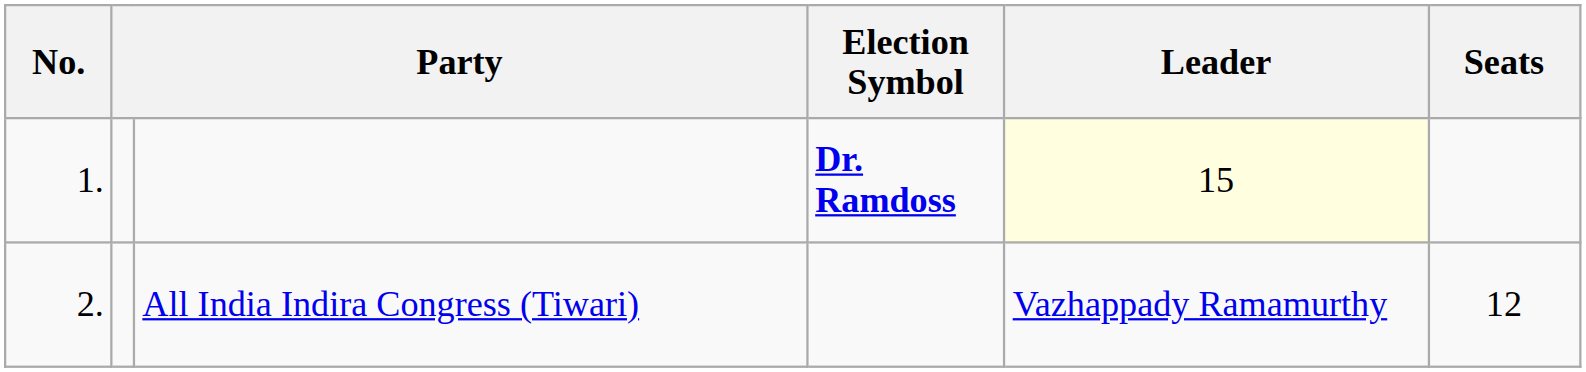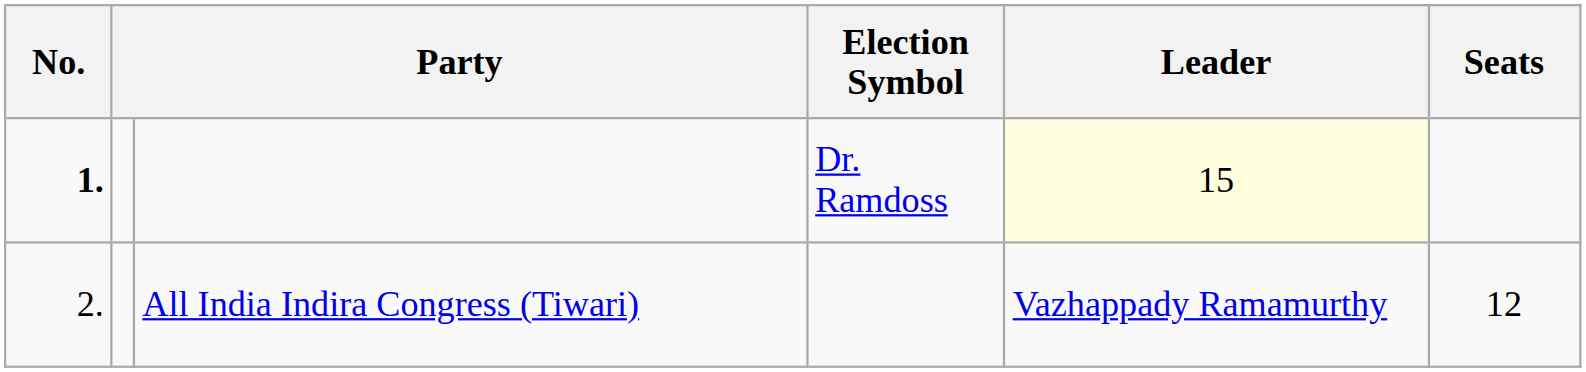(90, 179) normal -> (90, 179) bold
(886, 179) bold -> (881, 179) normal
